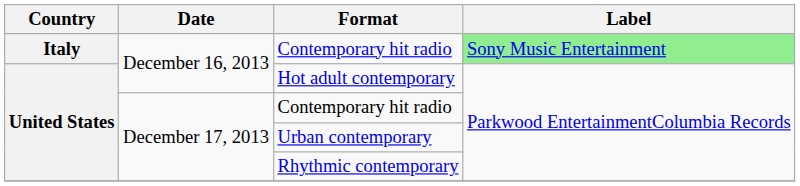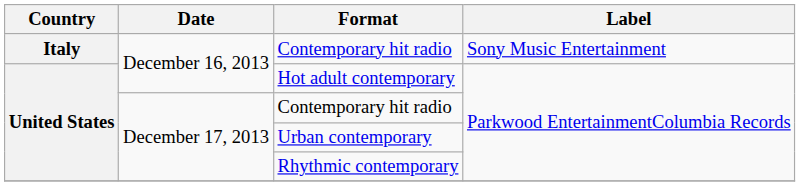(566, 48) lightgreen background -> (566, 48) no background
